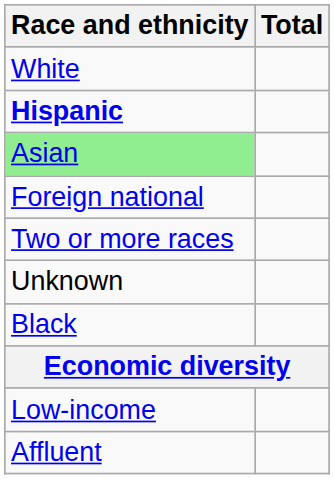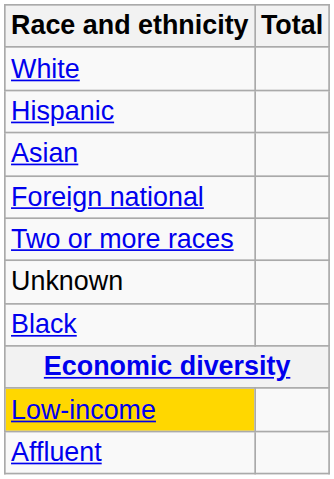(67, 111) bold -> (63, 111) normal
(45, 153) lightgreen background -> (45, 153) no background
(83, 409) no background -> (83, 409) gold background
